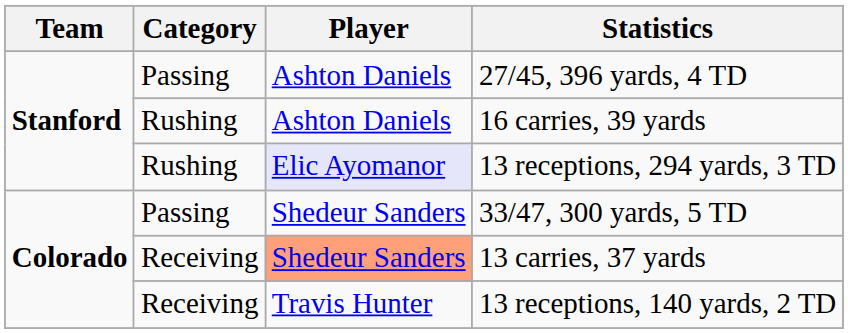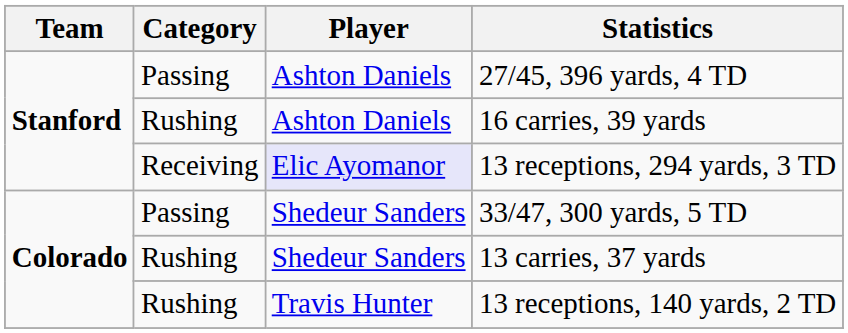(189, 166) Rushing -> (200, 166) Receiving
(200, 258) Receiving -> (189, 258) Rushing
(369, 258) lightsalmon background -> (369, 258) no background
(200, 303) Receiving -> (189, 303) Rushing
